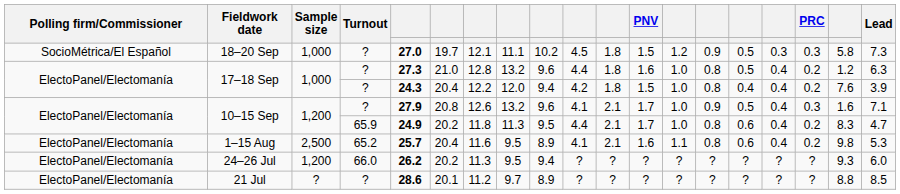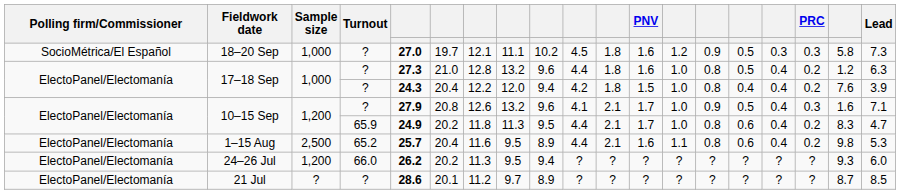(646, 52) 1.5 -> (646, 52) 1.6
(579, 143) 4.1 -> (579, 143) 4.4
(845, 180) 8.8 -> (845, 180) 8.7
